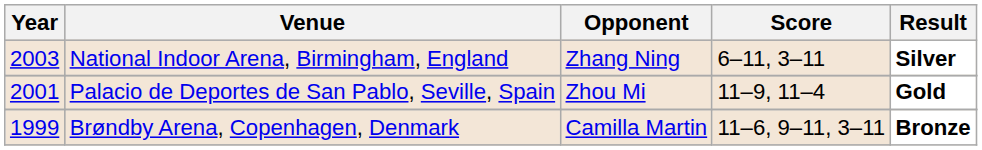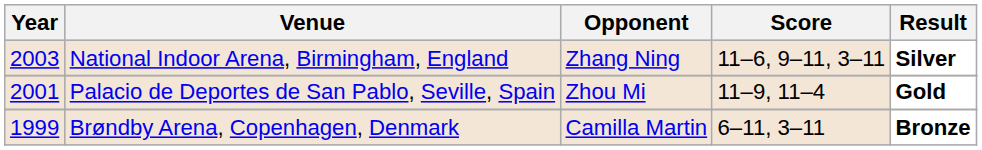(771, 58) 6–11, 3–11 -> (801, 58) 11–6, 9–11, 3–11
(801, 128) 11–6, 9–11, 3–11 -> (771, 128) 6–11, 3–11
